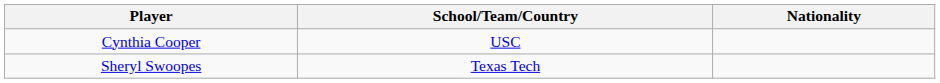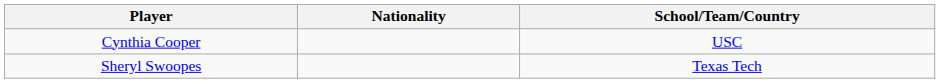columns swapped: (824, 16) <-> (505, 16)
